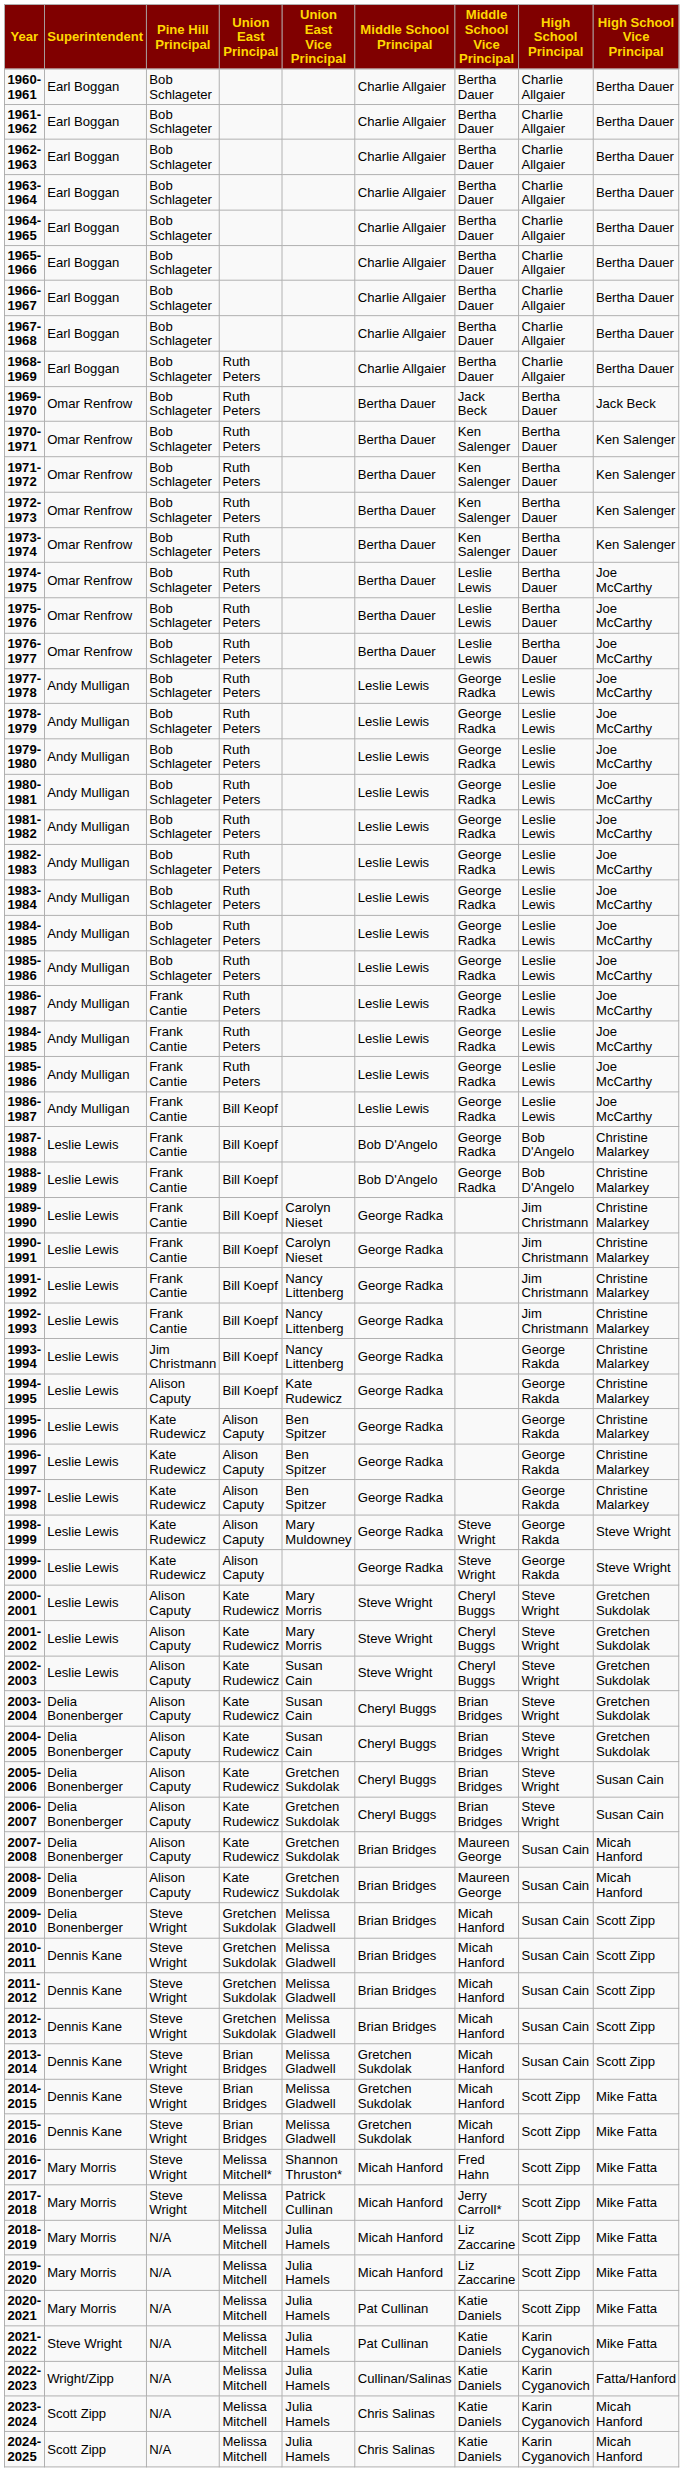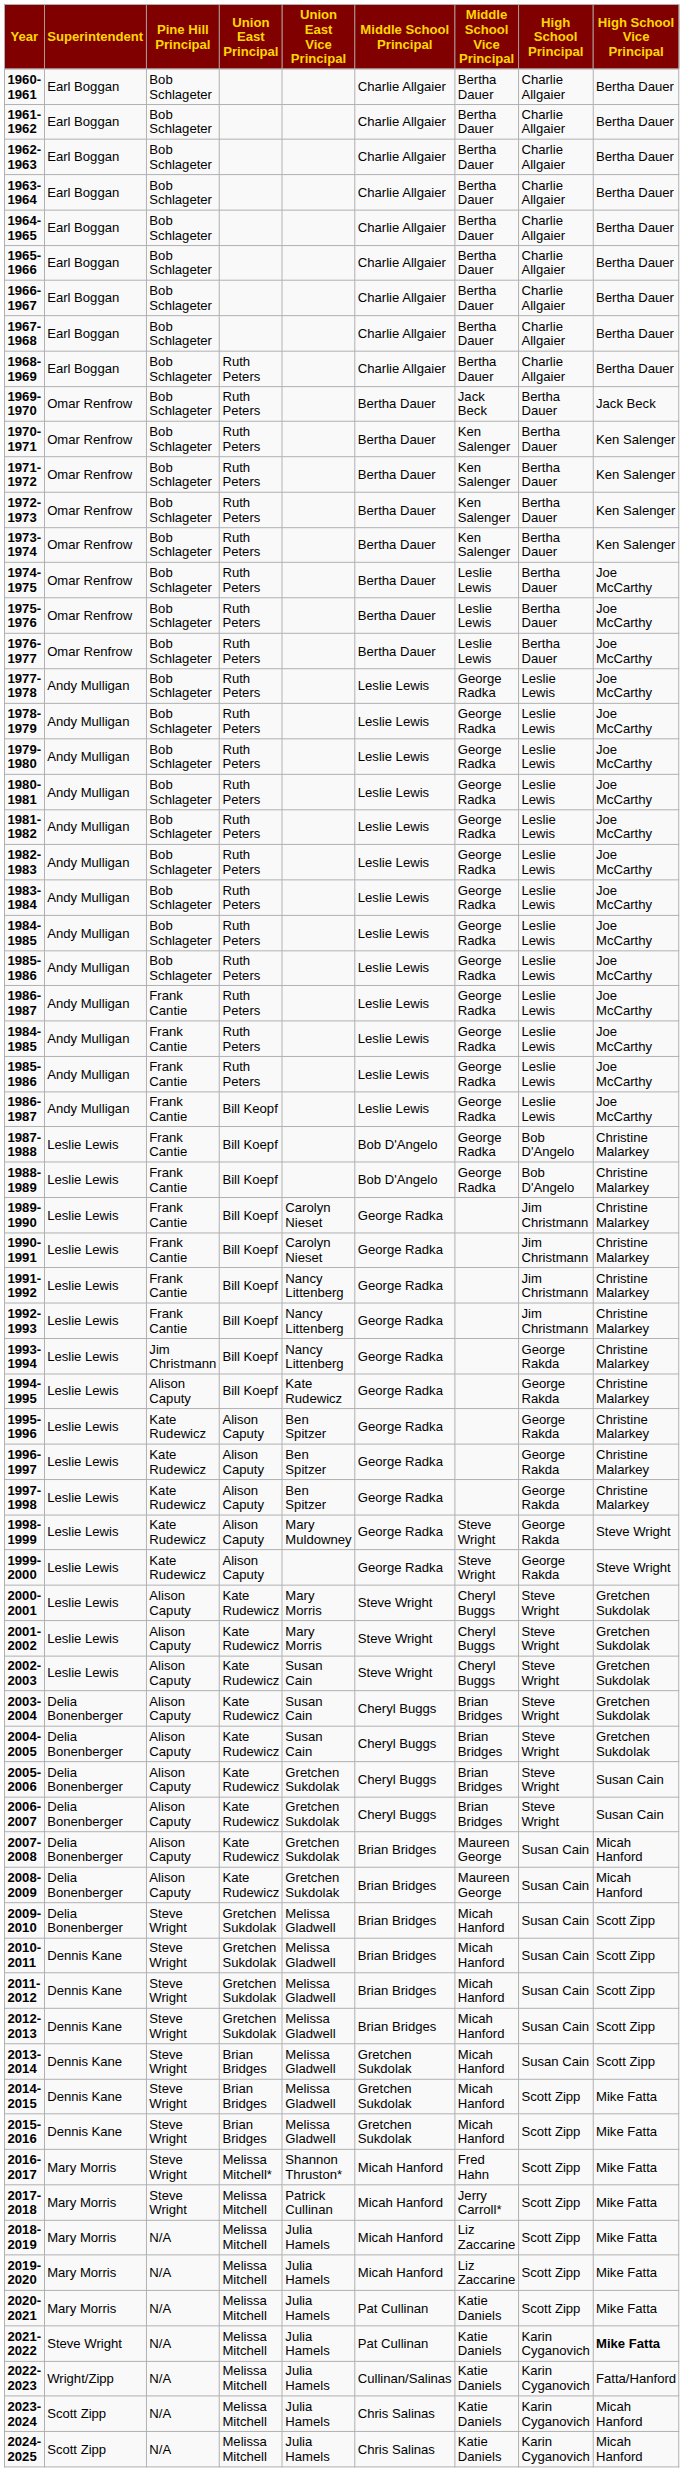(627, 2344) normal -> (628, 2344) bold
